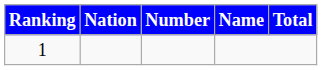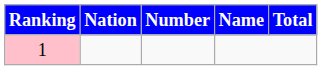(42, 49) no background -> (42, 49) pink background
